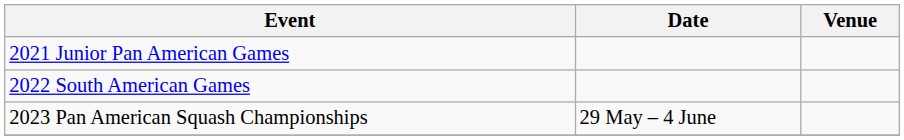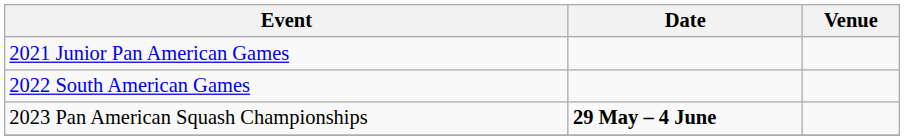(648, 118) normal -> (645, 118) bold
